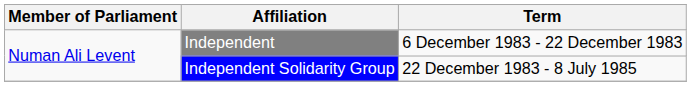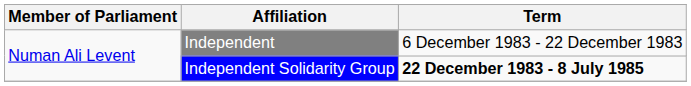(519, 68) normal -> (523, 68) bold
